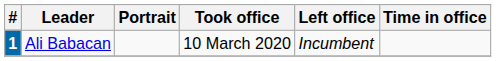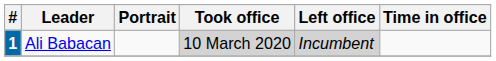(237, 43) no background -> (237, 43) lightgrey background
(336, 43) no background -> (336, 43) lightgrey background
